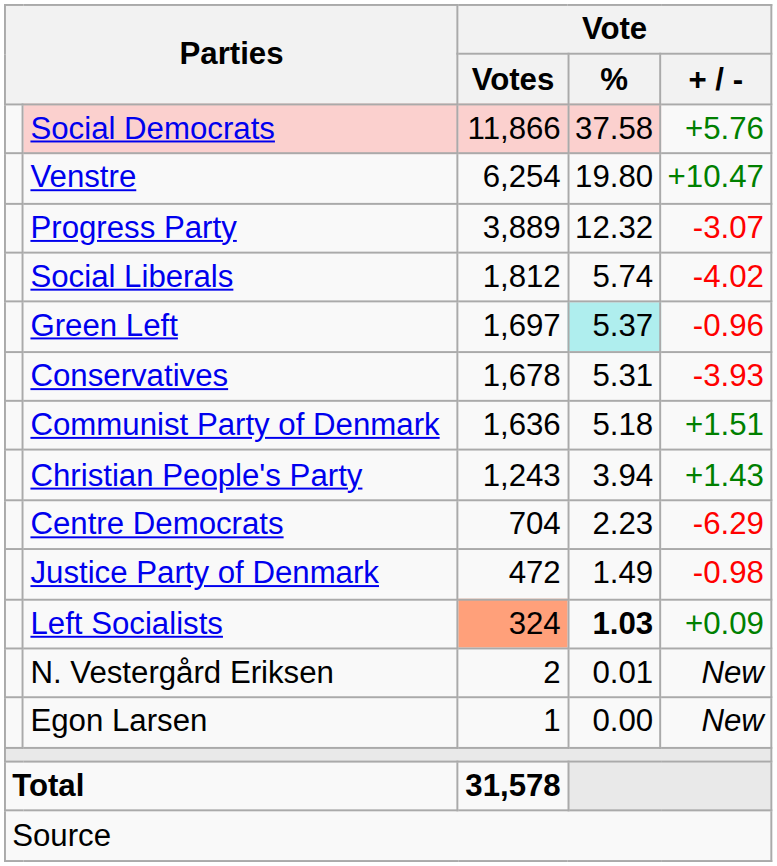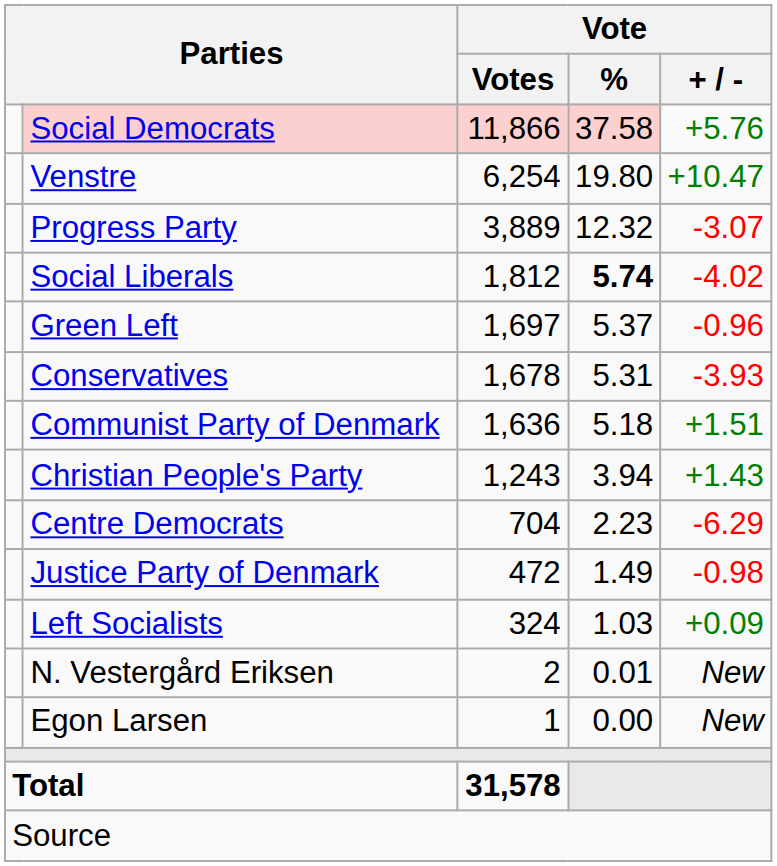(623, 276) normal -> (623, 276) bold
(623, 326) paleturquoise background -> (623, 326) no background
(535, 623) lightsalmon background -> (535, 623) no background
(623, 623) bold -> (623, 623) normal
